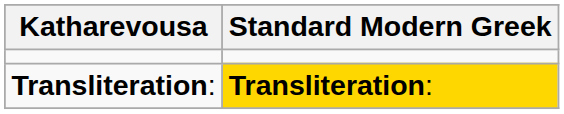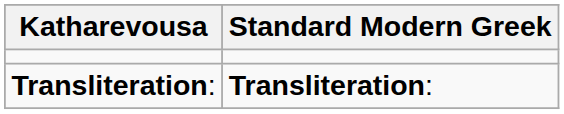(331, 85) gold background -> (331, 85) no background
